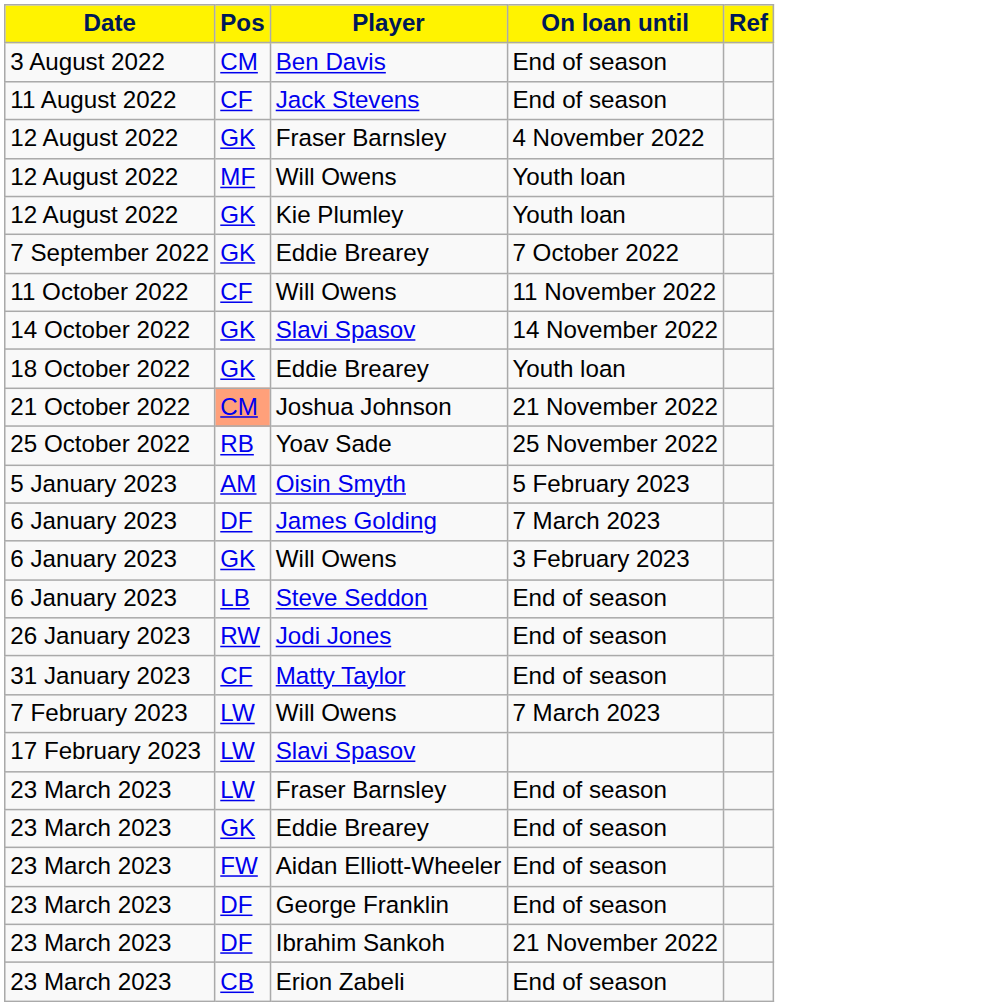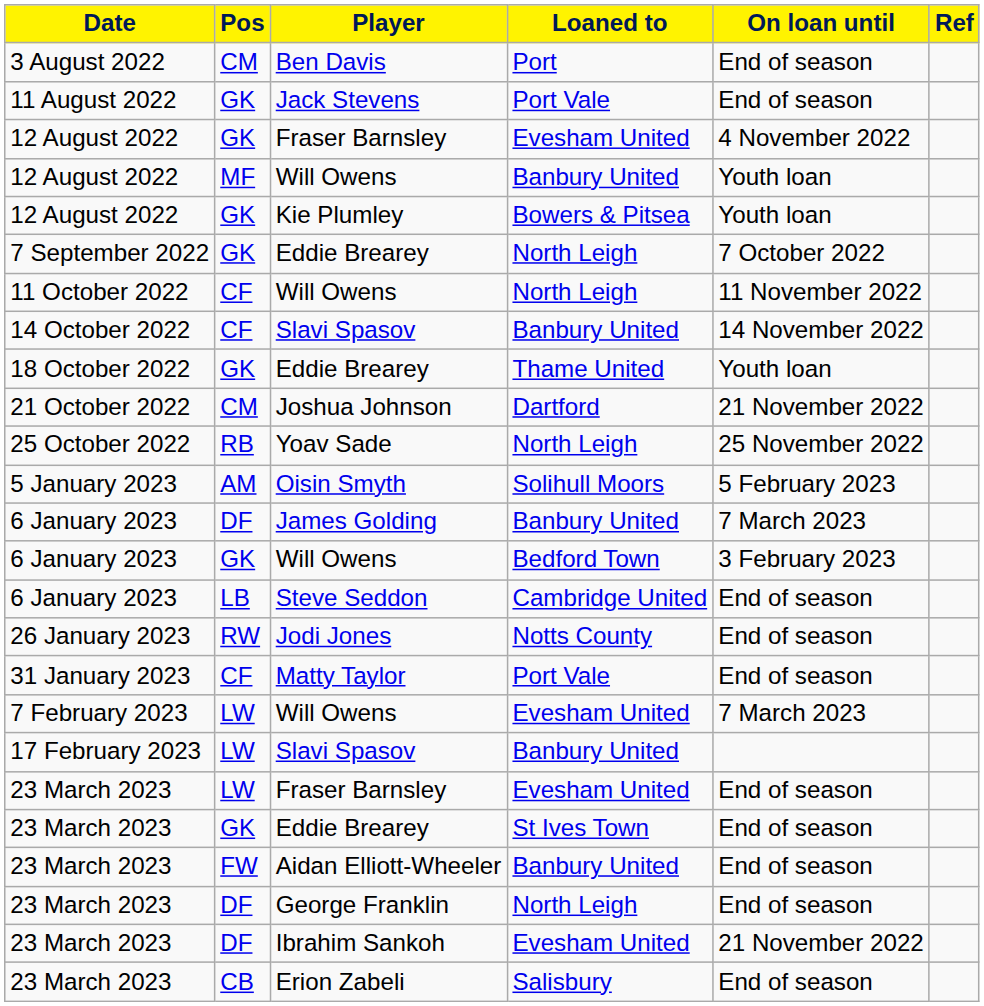+ column: (610, 23)
(236, 100) CF -> (238, 100) GK
(238, 330) GK -> (236, 330) CF
(239, 406) lightsalmon background -> (239, 406) no background
